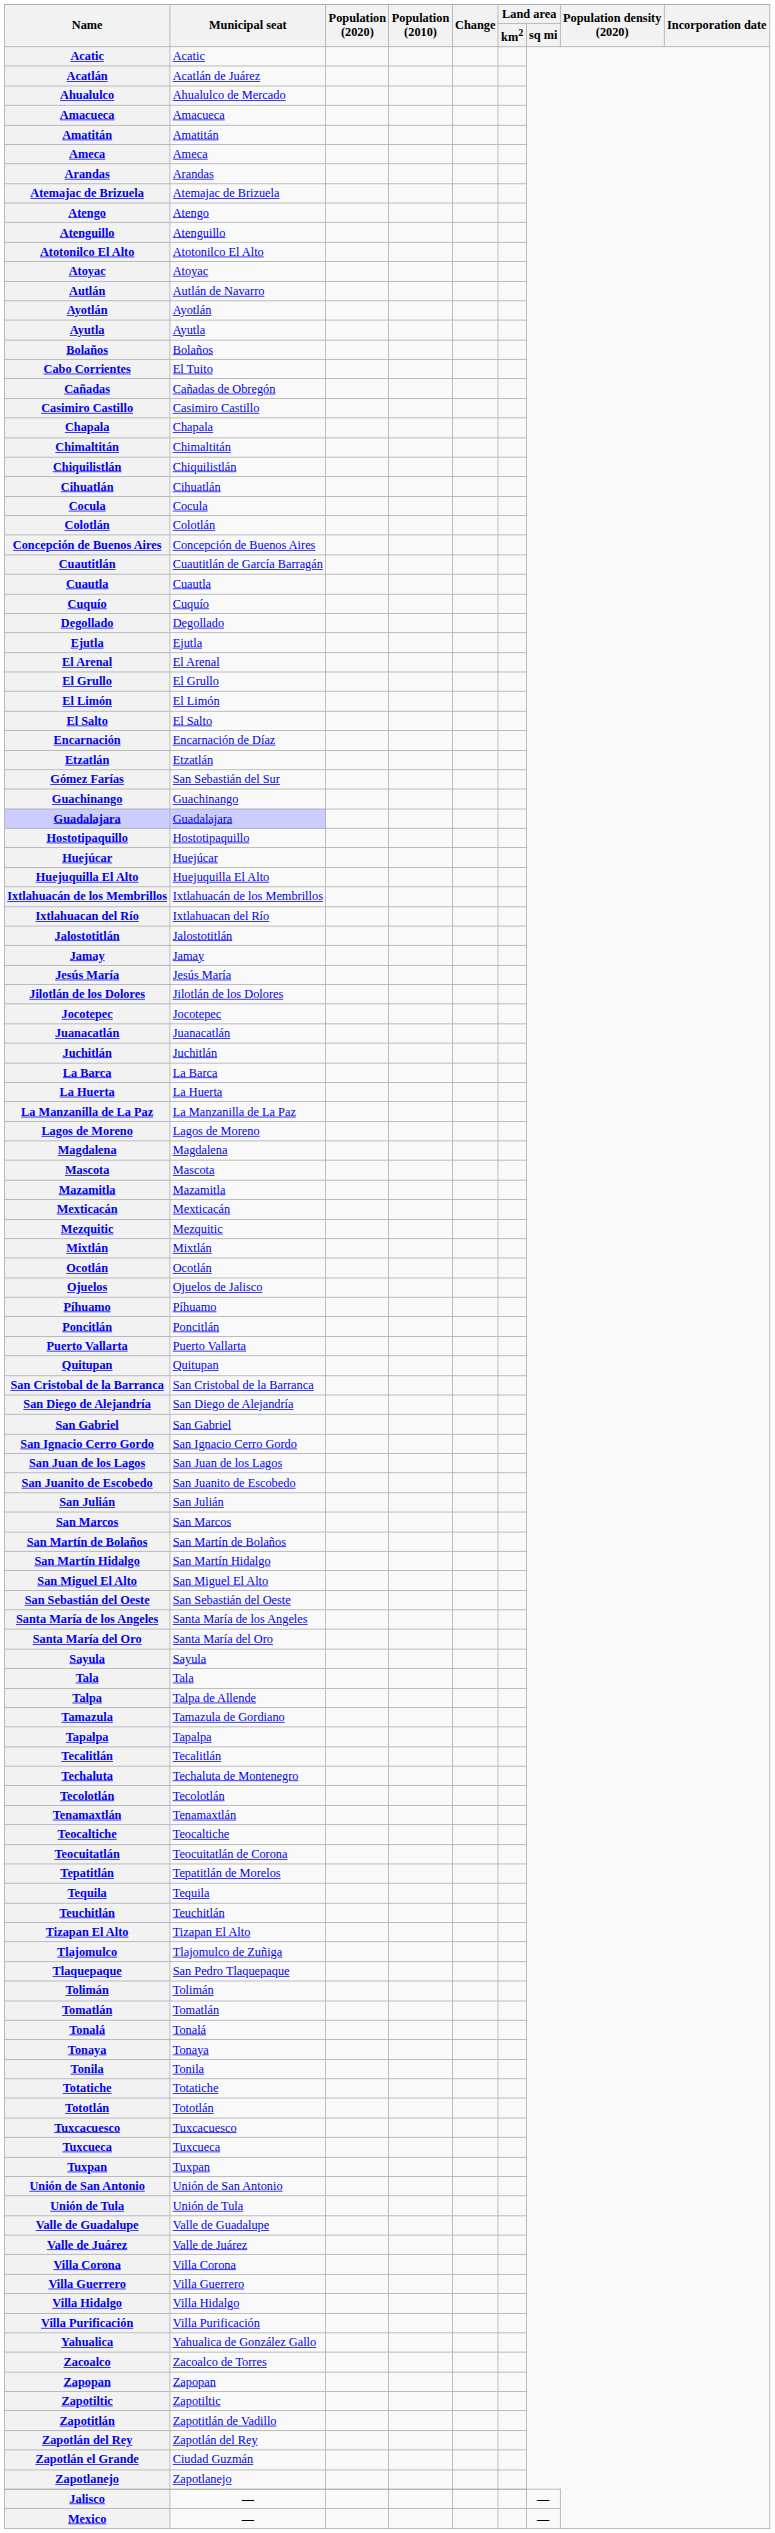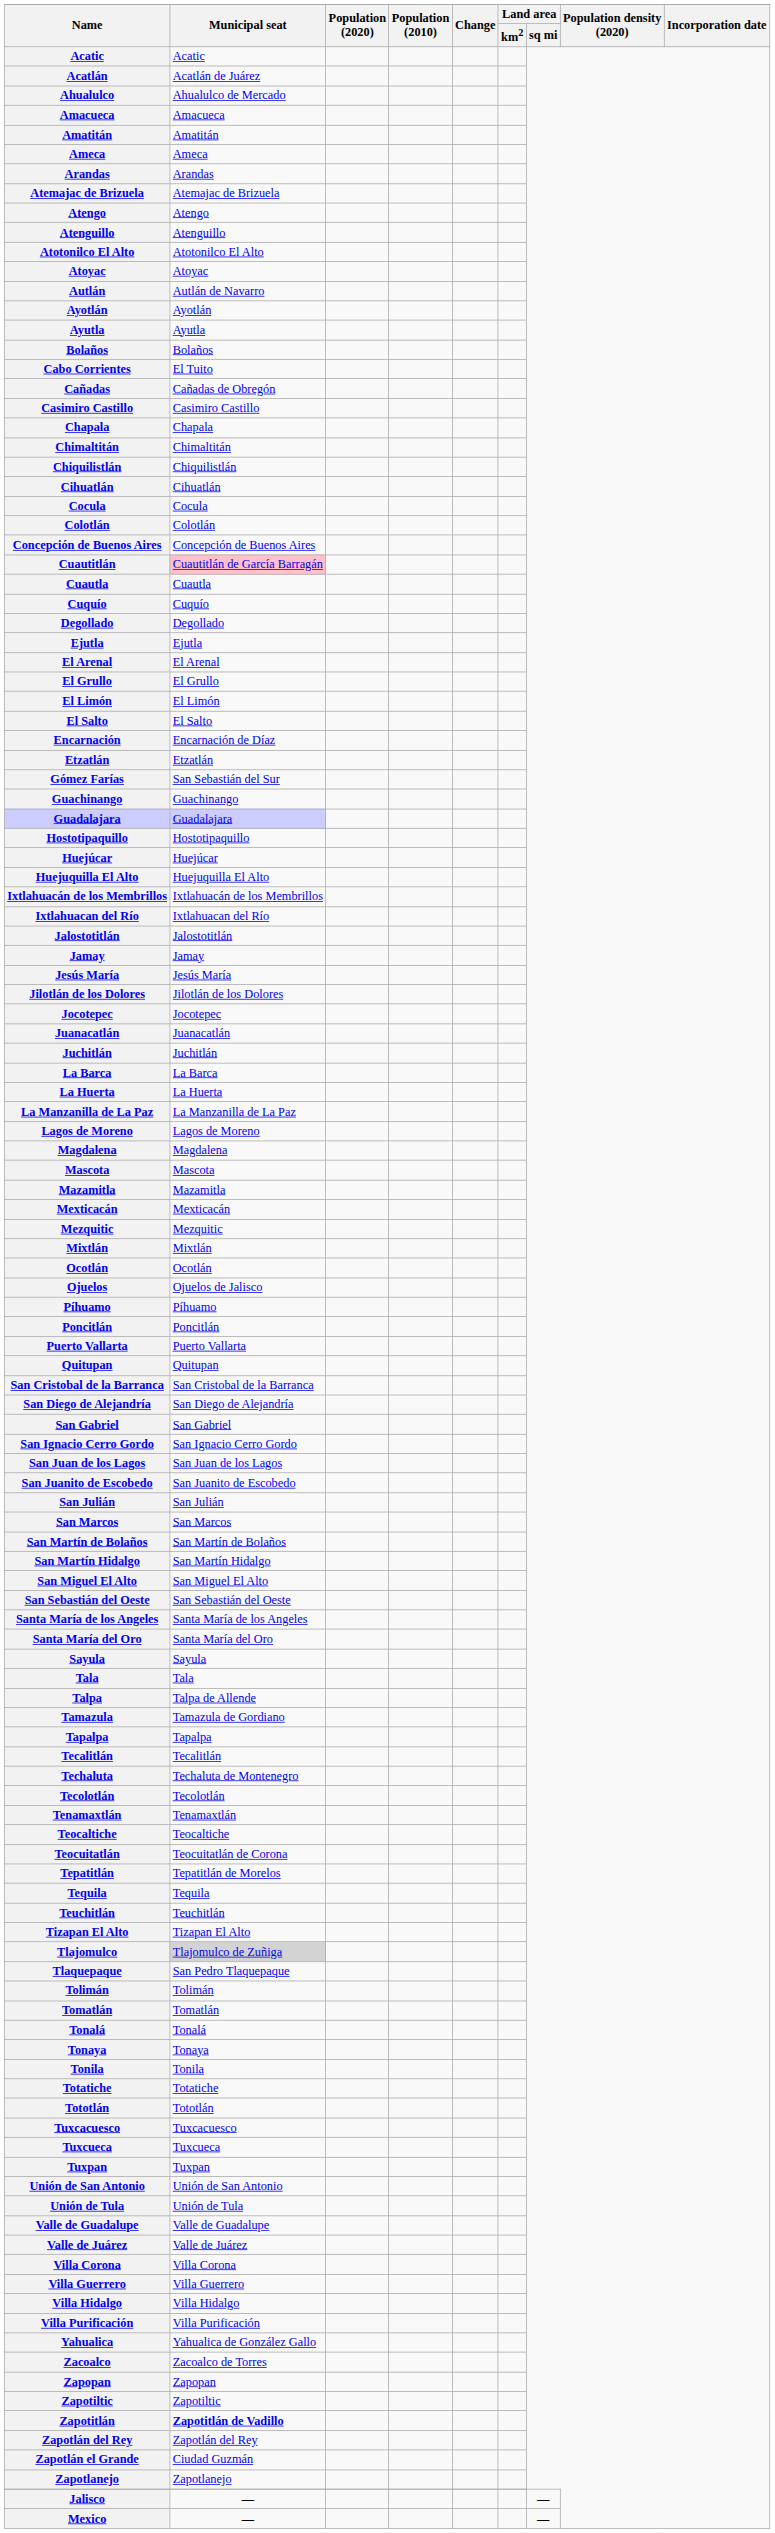(248, 564) no background -> (248, 564) pink background
(227, 1951) no background -> (227, 1951) lightgrey background
(225, 2420) normal -> (228, 2420) bold
